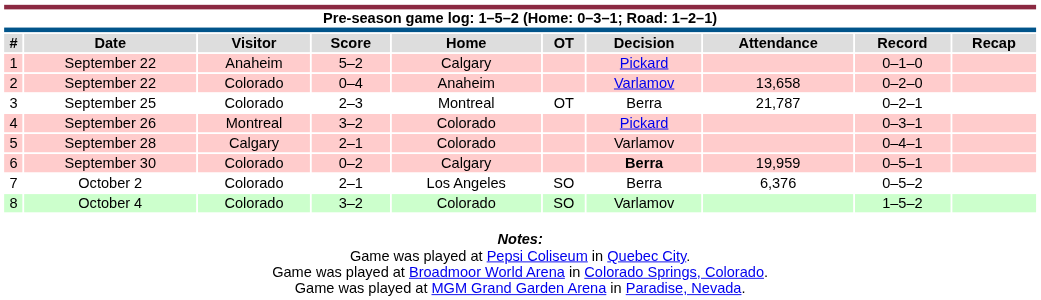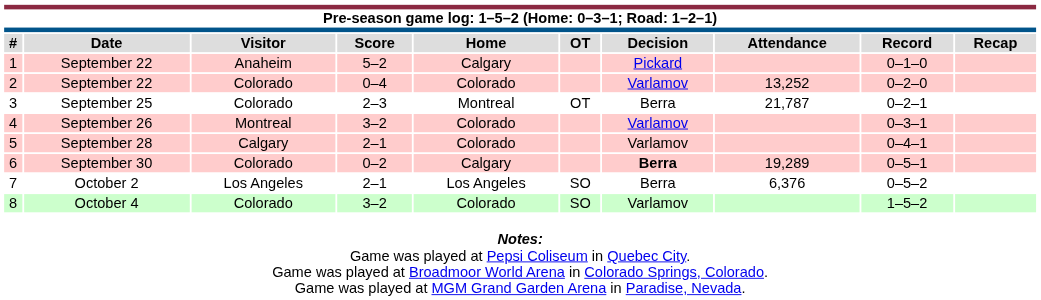(466, 83) Anaheim -> (486, 83) Colorado
(778, 83) 13,658 -> (787, 83) 13,252
(644, 123) Pickard -> (658, 123) Varlamov
(778, 163) 19,959 -> (787, 163) 19,289
(254, 183) Colorado -> (263, 183) Los Angeles
